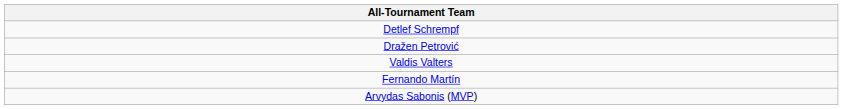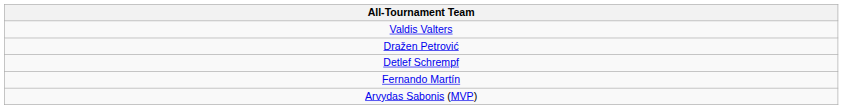(421, 29) Detlef Schrempf -> (421, 29) Valdis Valters
(421, 63) Valdis Valters -> (421, 63) Detlef Schrempf
